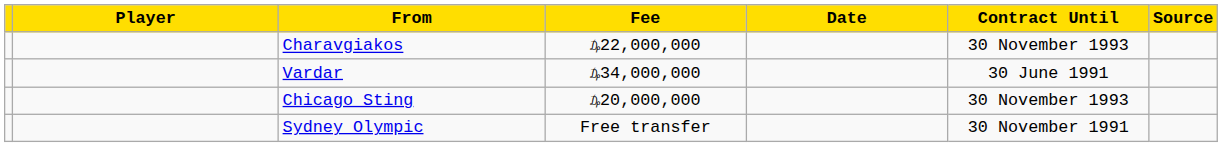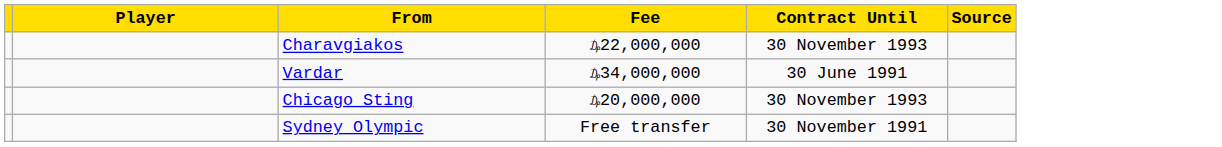- column: (847, 18)
